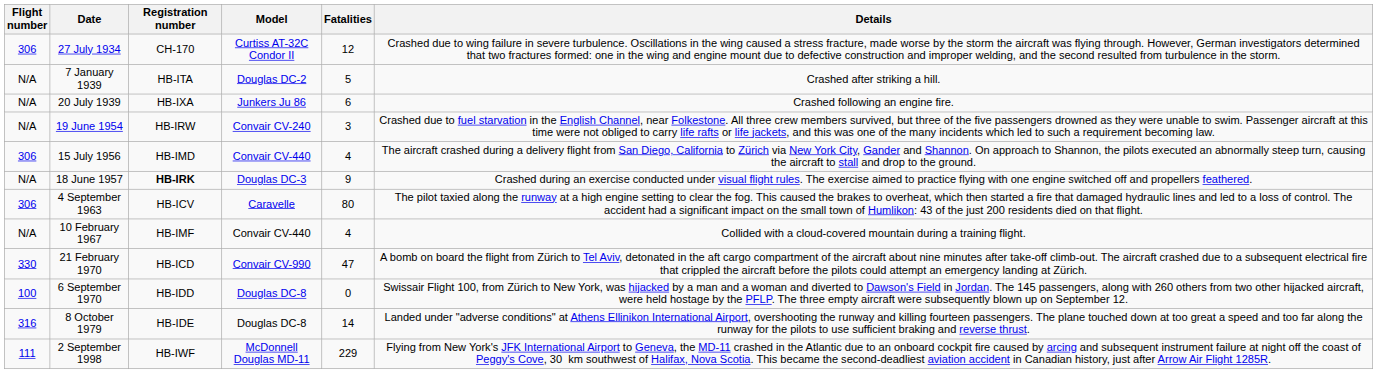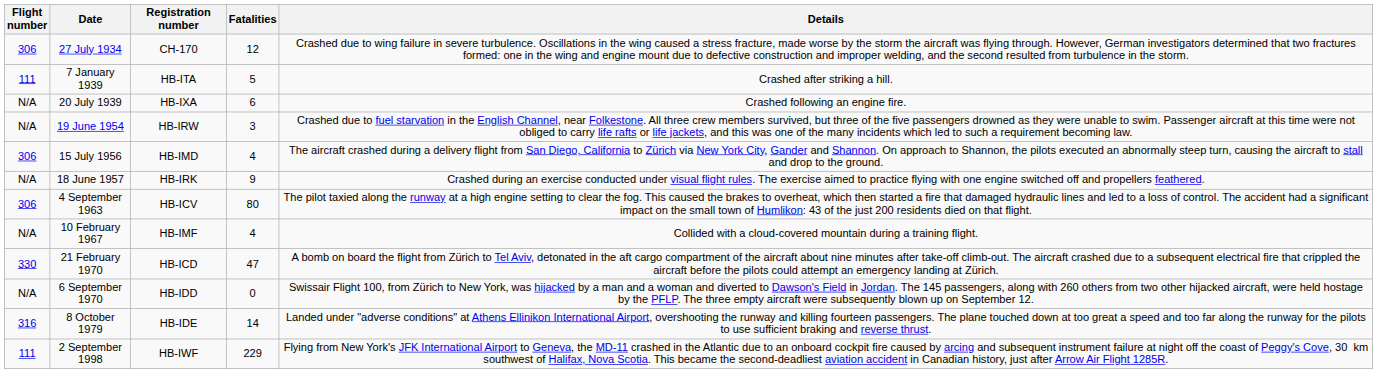- column: (272, 19)
(27, 79) N/A -> (27, 79) 111
(175, 180) bold -> (179, 180) normal
(27, 293) 100 -> (27, 293) N/A
